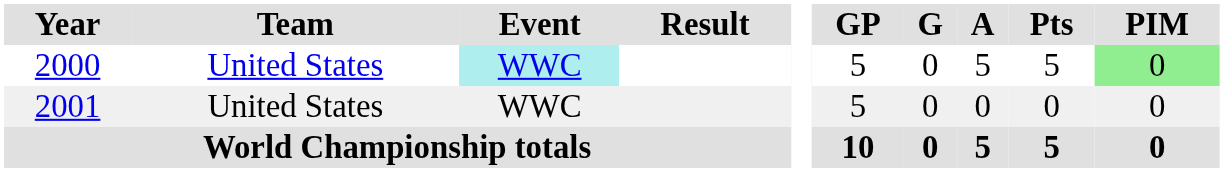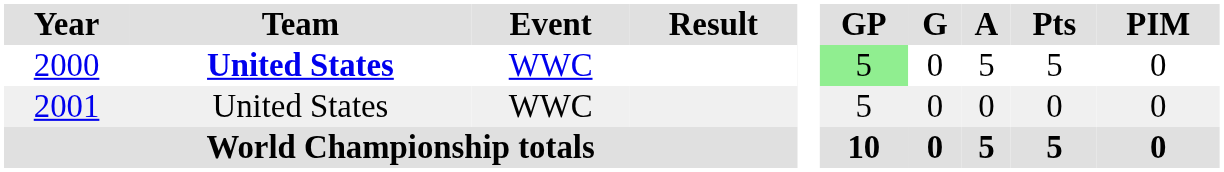(295, 64) normal -> (300, 64) bold
(540, 64) paleturquoise background -> (551, 64) no background
(858, 64) no background -> (864, 64) lightgreen background
(1157, 64) lightgreen background -> (1158, 64) no background
